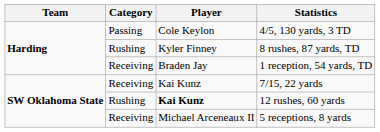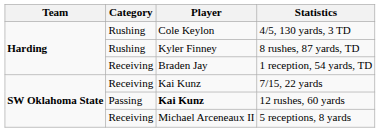(125, 30) Passing -> (127, 30) Rushing
(127, 100) Rushing -> (125, 100) Passing
